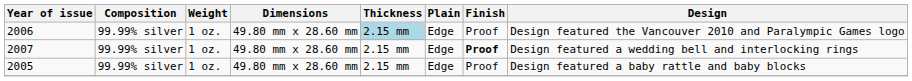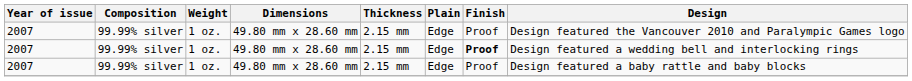(20, 31) 2006 -> (20, 31) 2007
(386, 31) lightblue background -> (386, 31) no background
(20, 67) 2005 -> (20, 67) 2007
